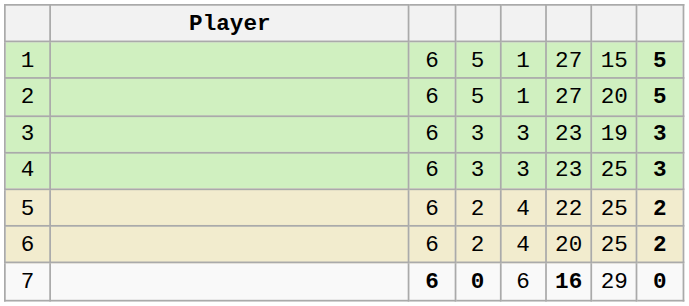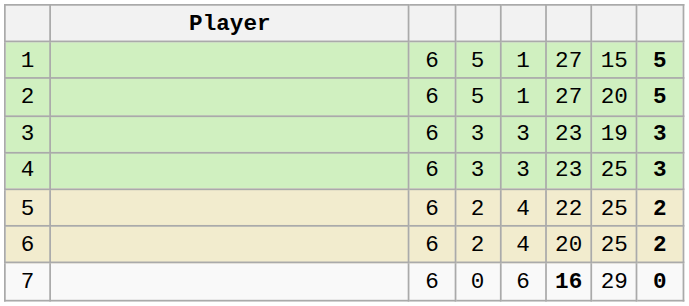(432, 281) bold -> (432, 281) normal
(478, 281) bold -> (478, 281) normal
